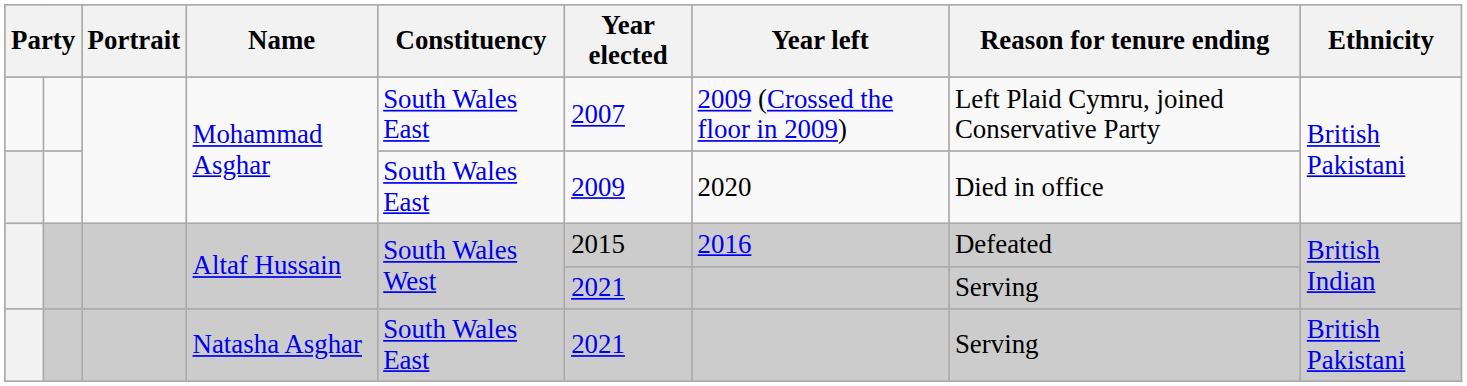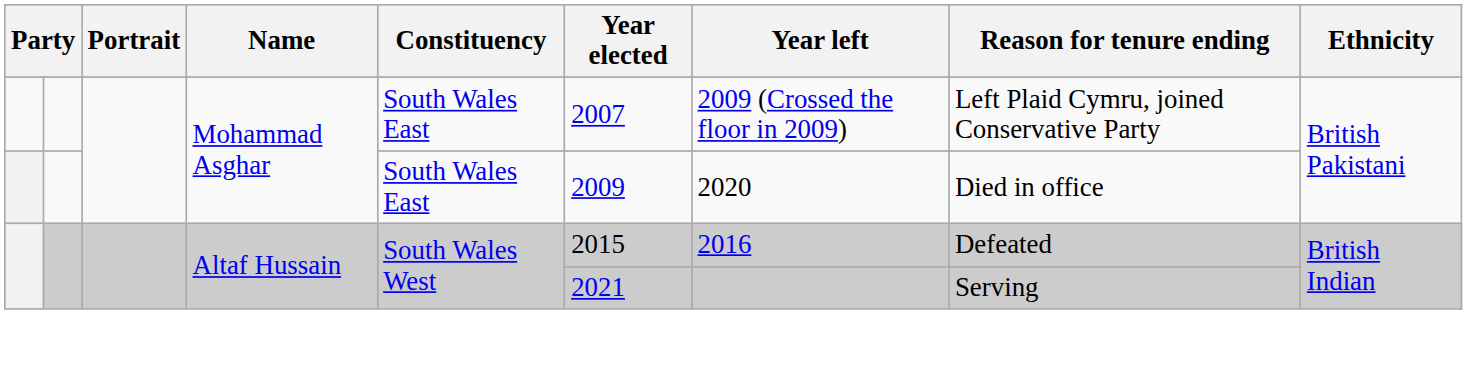- row: (24, 345)
